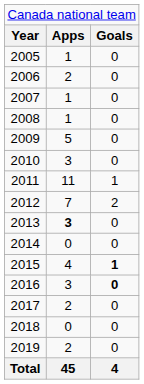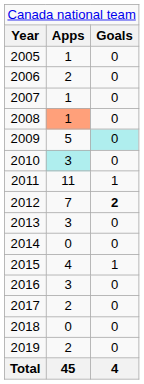(68, 118) no background -> (68, 118) lightsalmon background
(115, 139) no background -> (115, 139) paleturquoise background
(68, 160) no background -> (68, 160) paleturquoise background
(115, 202) normal -> (115, 202) bold
(68, 222) bold -> (68, 222) normal
(115, 264) bold -> (115, 264) normal
(115, 285) bold -> (115, 285) normal
